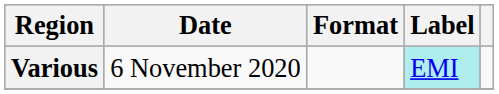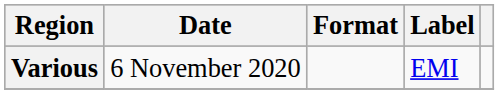(434, 67) paleturquoise background -> (434, 67) no background
